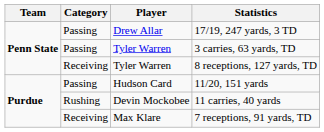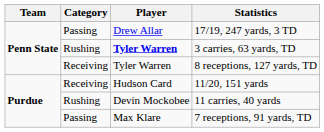(80, 48) Passing -> (82, 48) Rushing
(142, 48) normal -> (145, 48) bold
(80, 83) Passing -> (86, 83) Receiving
(86, 118) Receiving -> (80, 118) Passing
